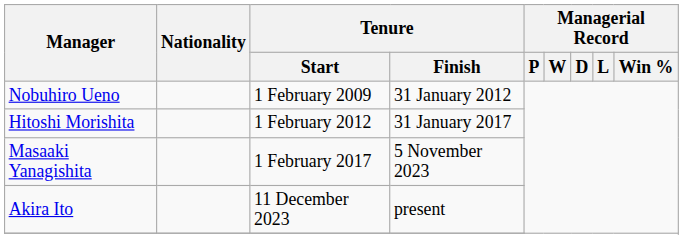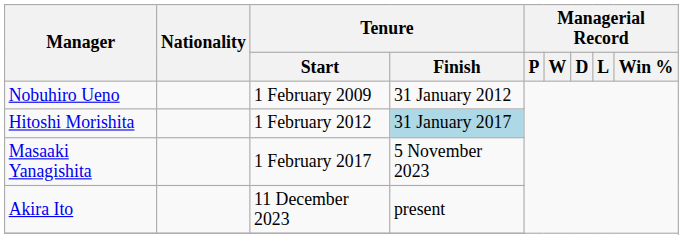(453, 123) no background -> (453, 123) lightblue background
